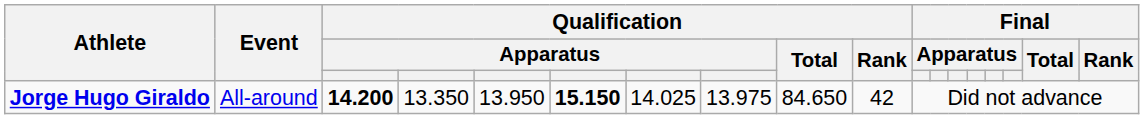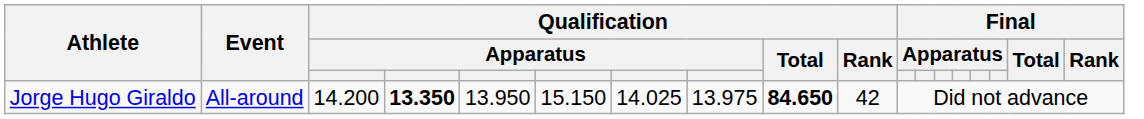(110, 98) bold -> (103, 98) normal
(361, 98) bold -> (346, 98) normal
(436, 98) normal -> (422, 98) bold
(588, 98) bold -> (573, 98) normal
(814, 98) normal -> (800, 98) bold
